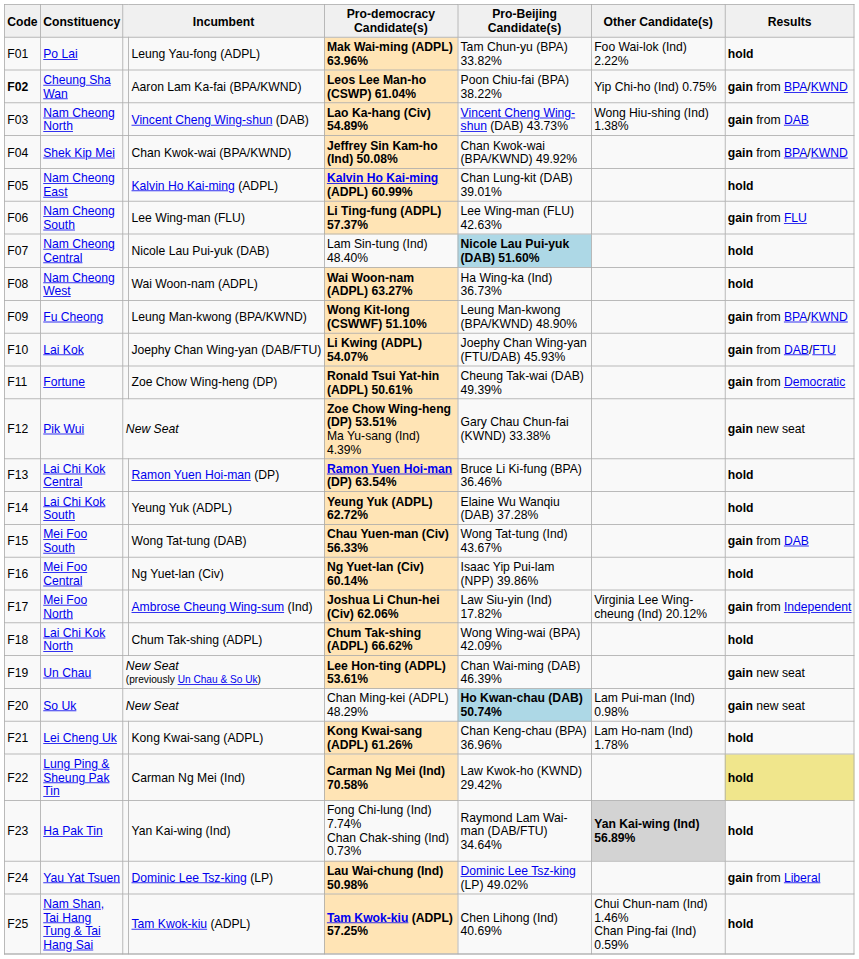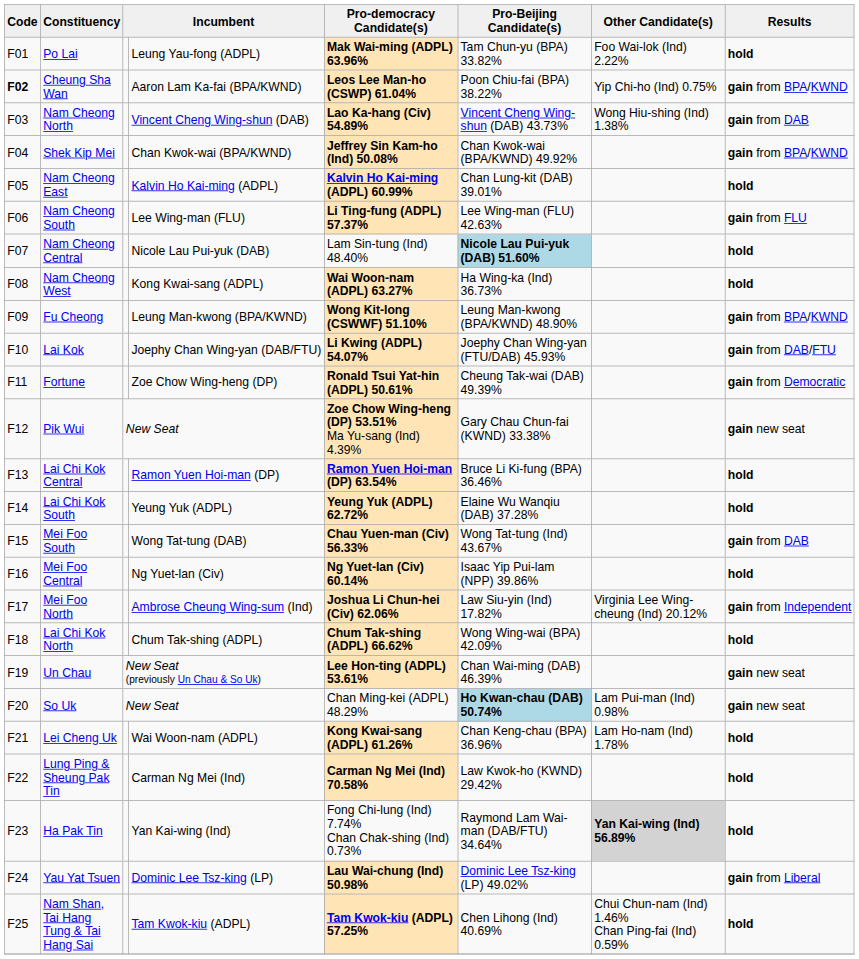(195, 284) Wai Woon-nam (ADPL) -> (197, 284) Kong Kwai-sang (ADPL)
(197, 738) Kong Kwai-sang (ADPL) -> (195, 738) Wai Woon-nam (ADPL)
(741, 778) khaki background -> (741, 778) no background
